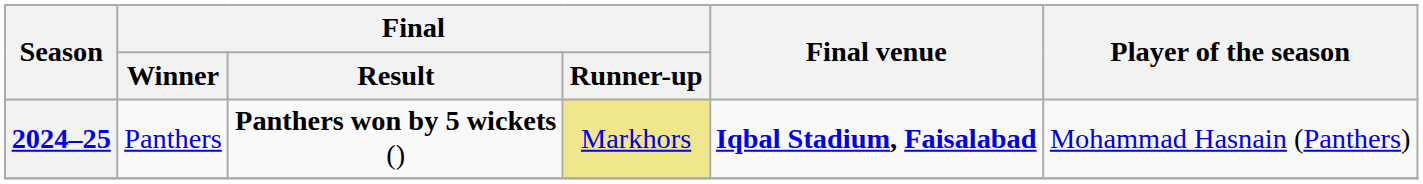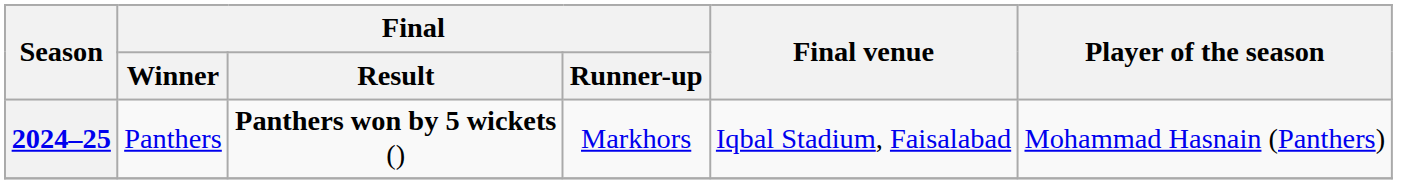(636, 138) khaki background -> (636, 138) no background
(876, 138) bold -> (864, 138) normal
